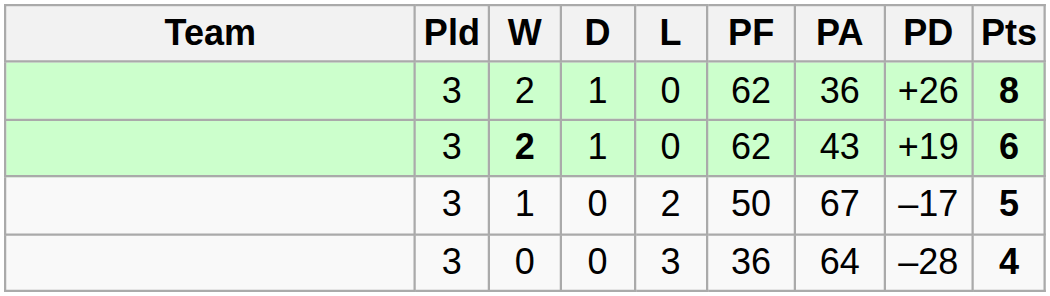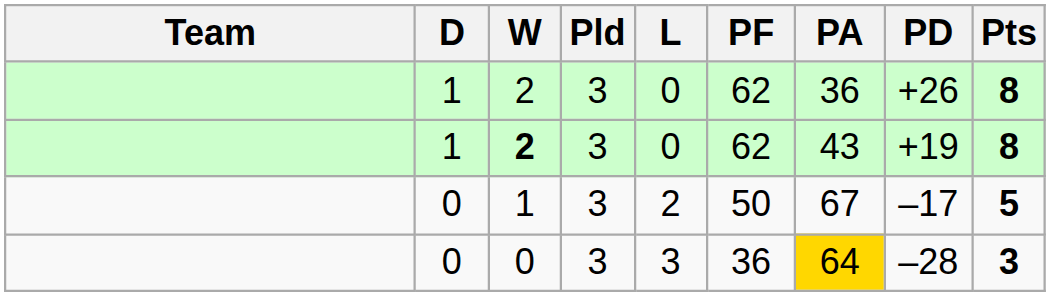columns swapped: (452, 33) <-> (598, 33)
(1009, 147) 6 -> (1009, 147) 8
(840, 261) no background -> (840, 261) gold background
(1009, 261) 4 -> (1009, 261) 3
